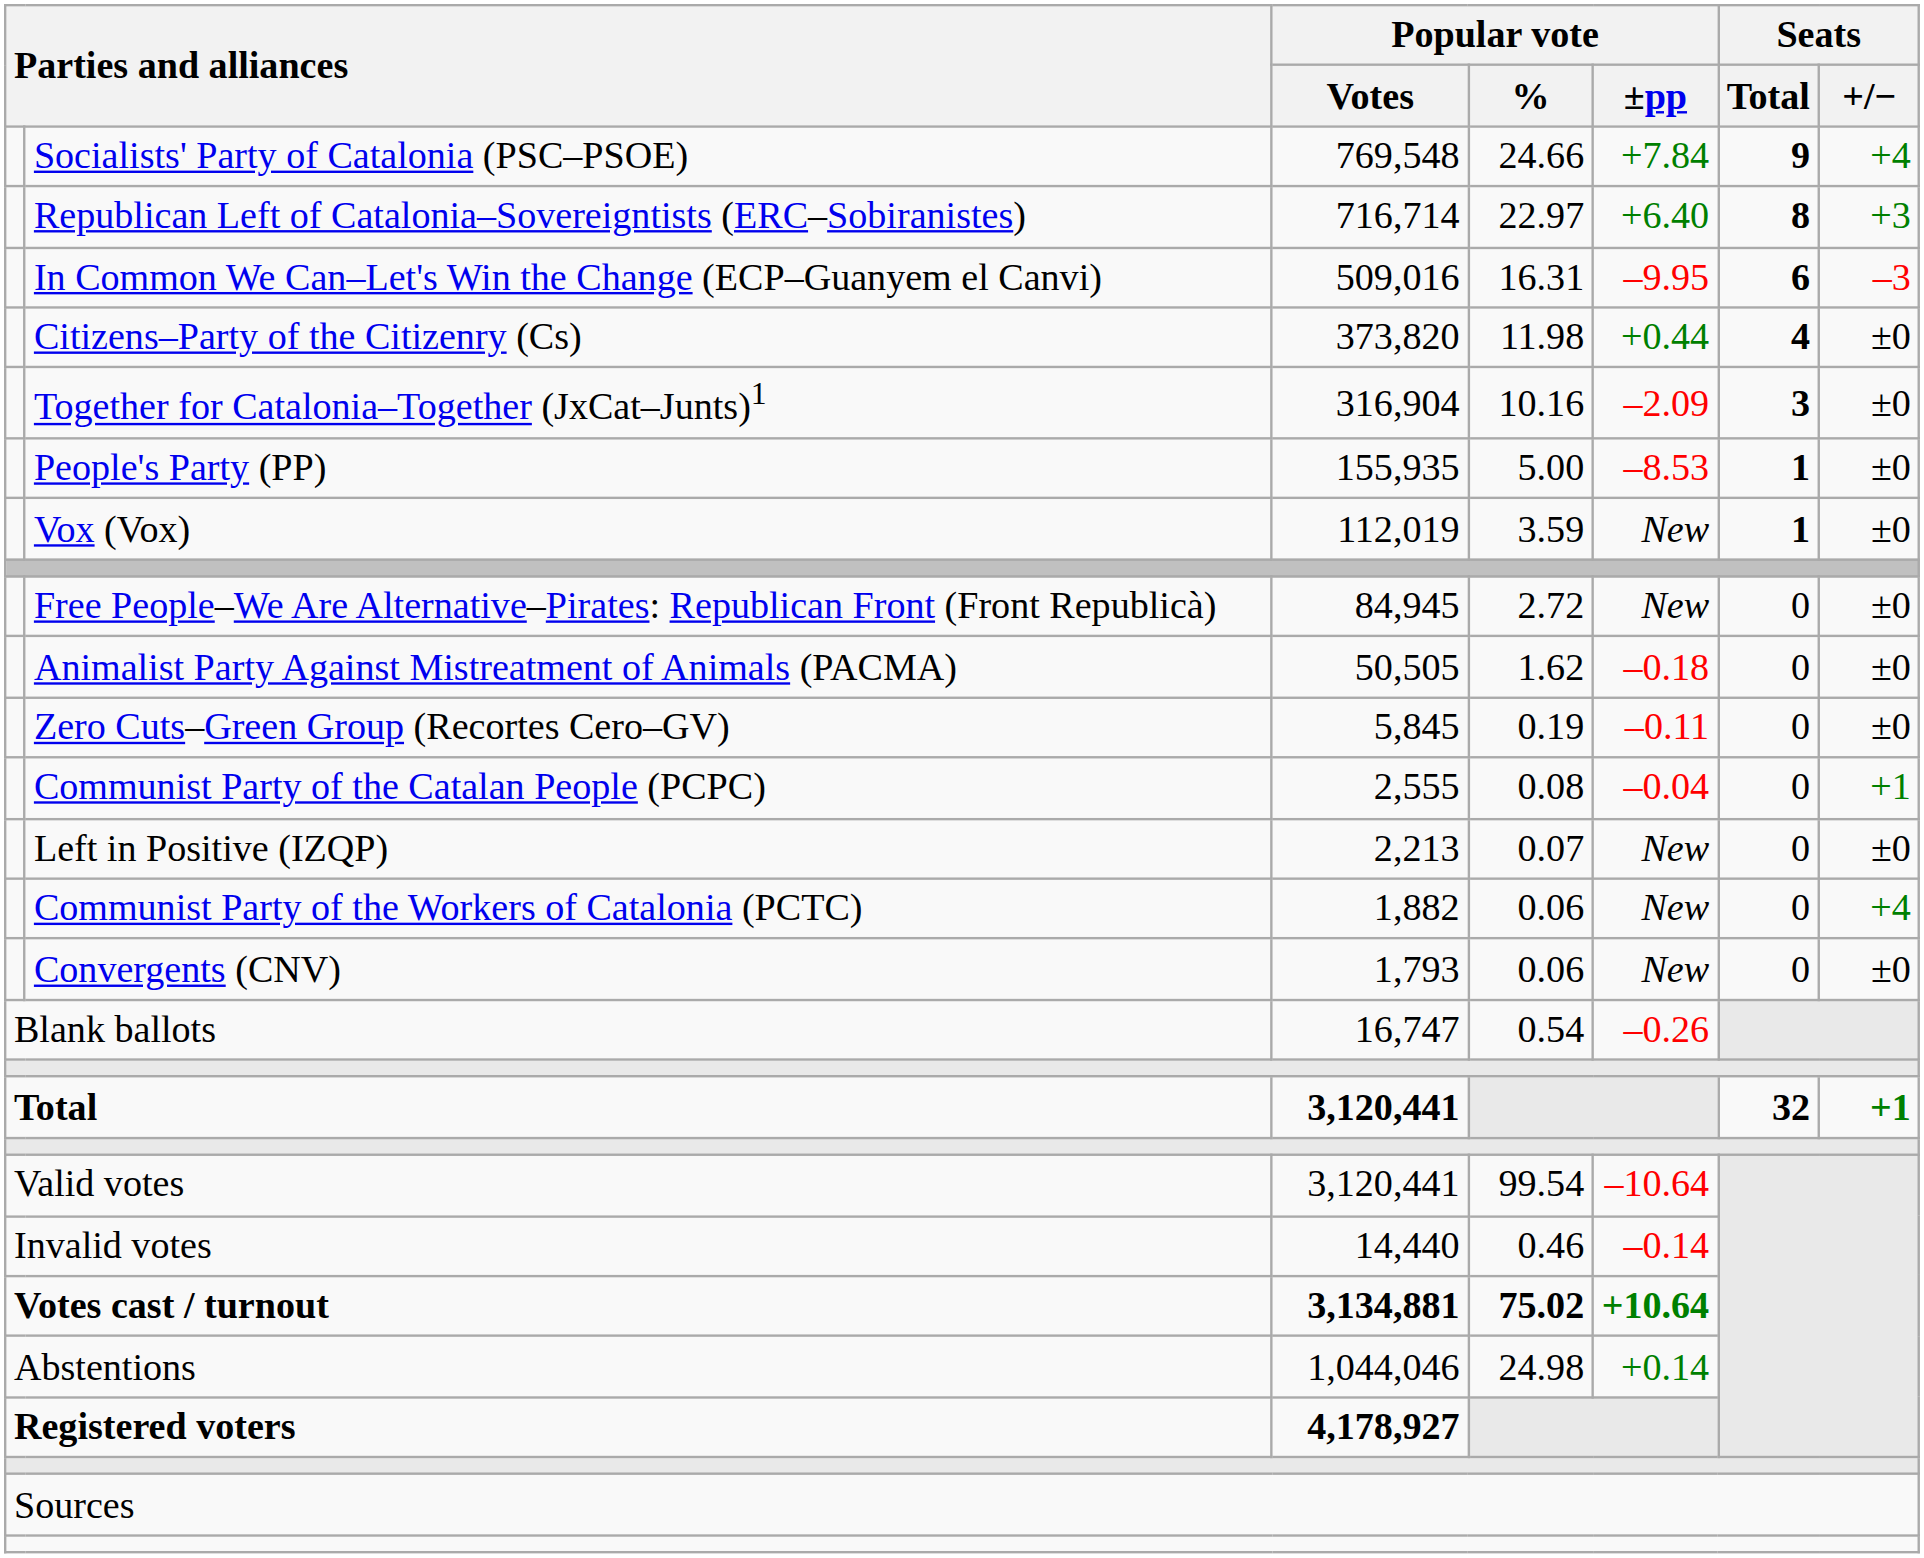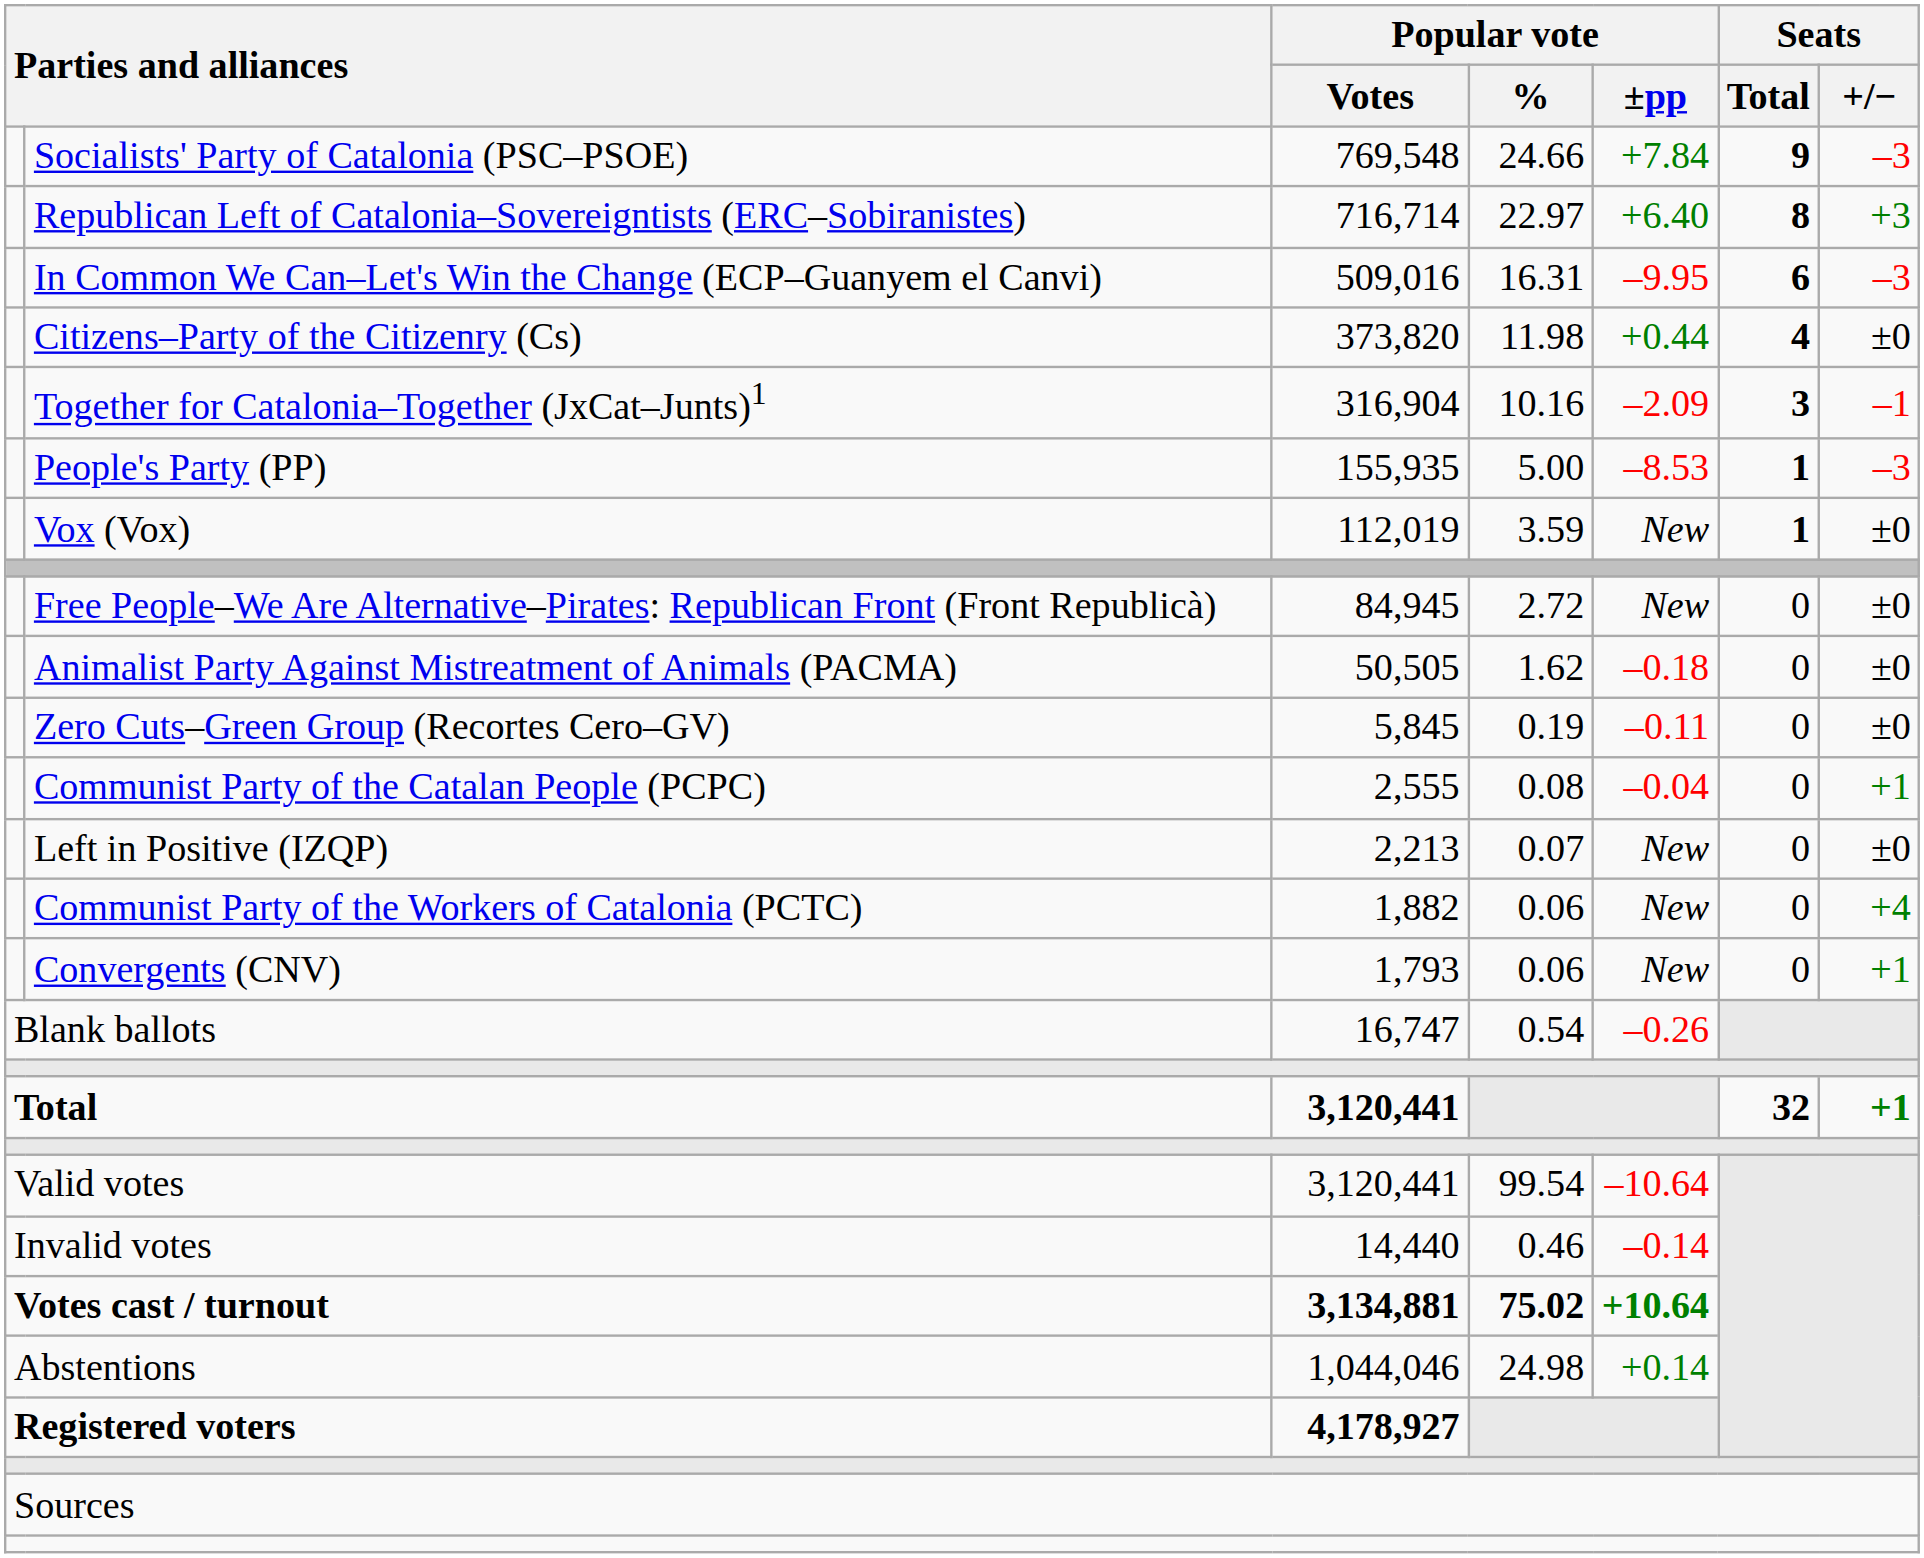(1891, 155) +4 -> (1892, 155) –3
(1891, 402) ±0 -> (1892, 402) –1
(1891, 467) ±0 -> (1892, 467) –3
(1891, 968) ±0 -> (1891, 968) +1
